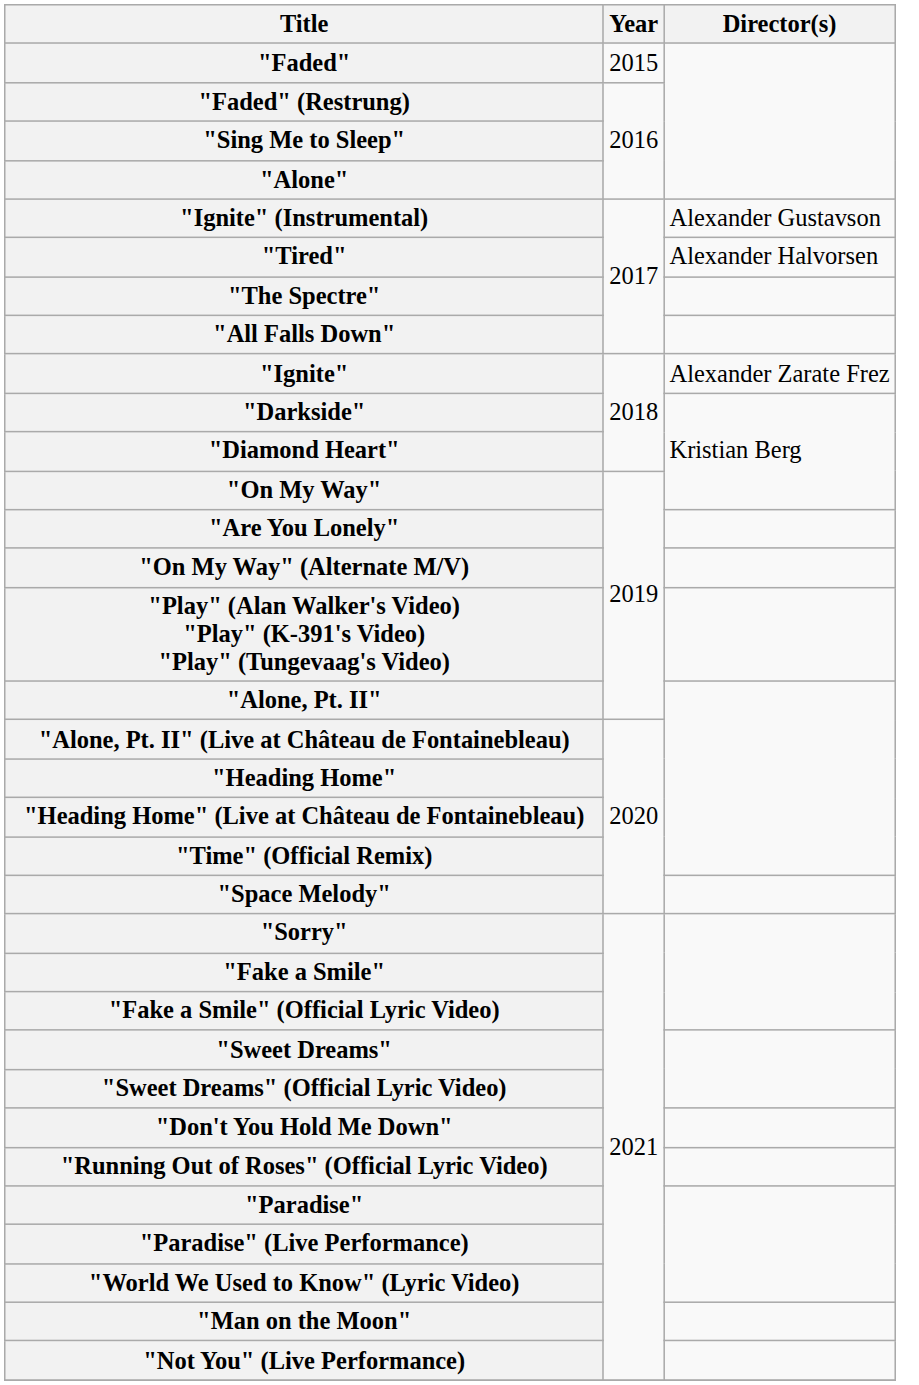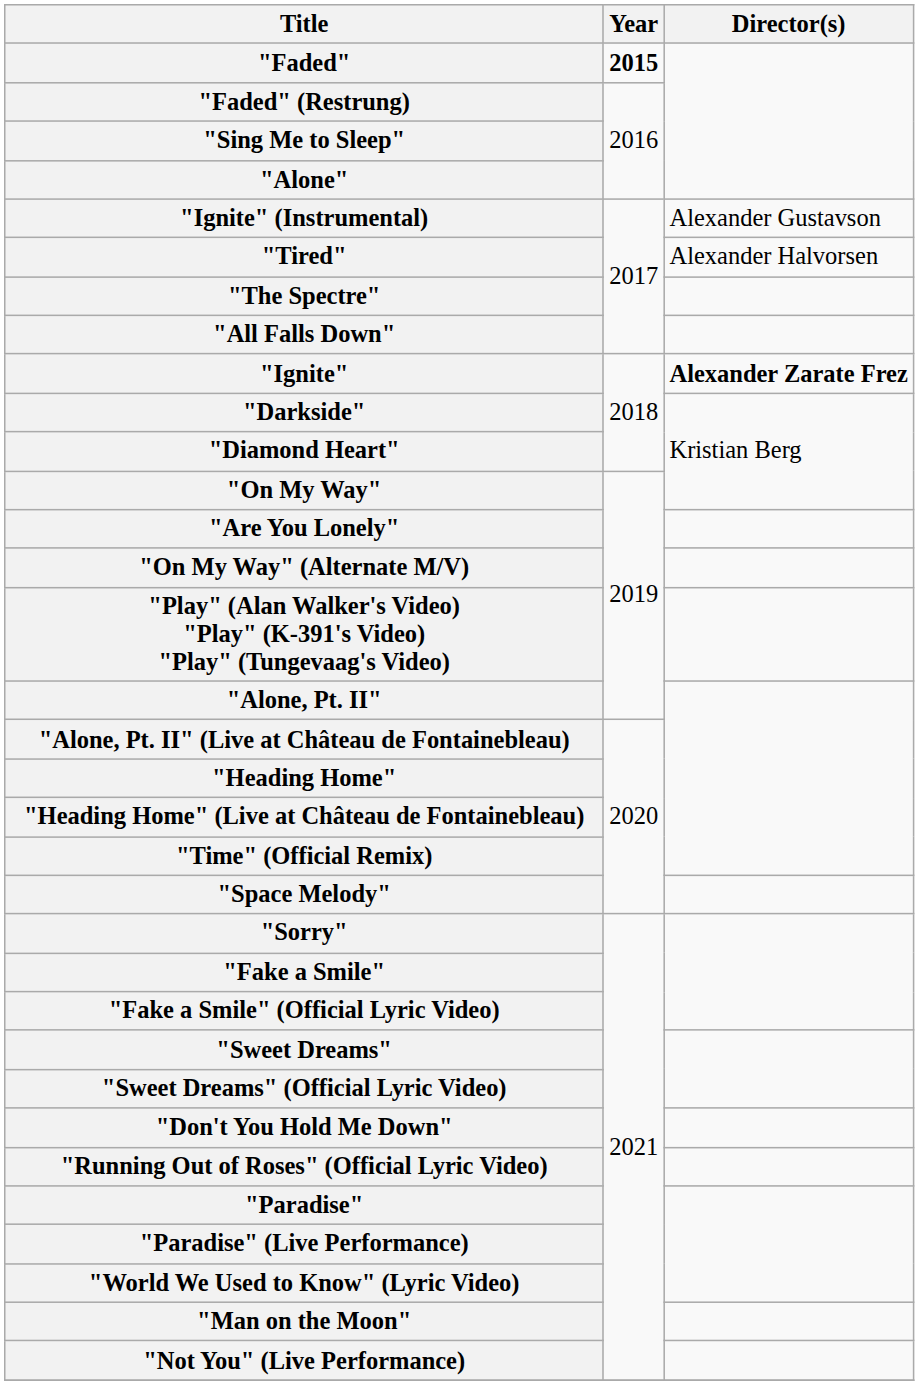(634, 62) normal -> (634, 62) bold
(780, 373) normal -> (789, 373) bold
